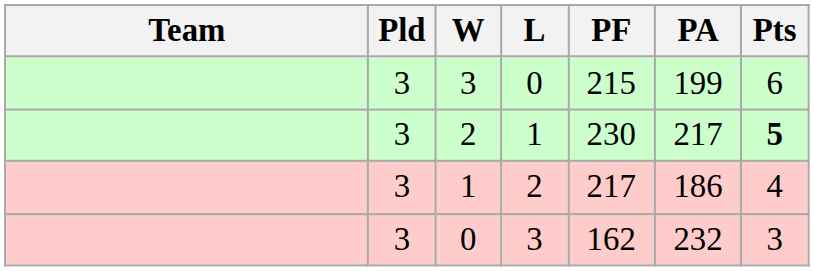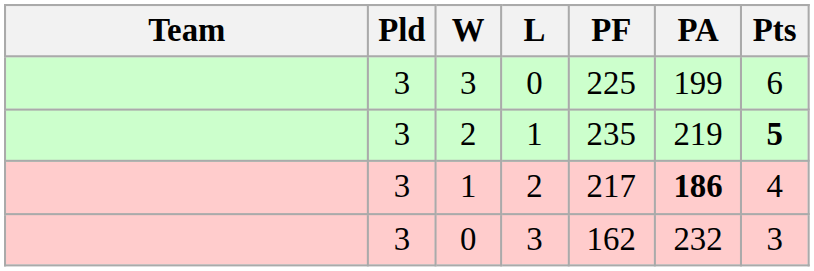(611, 82) 215 -> (611, 82) 225
(611, 134) 230 -> (611, 134) 235
(698, 134) 217 -> (698, 134) 219
(698, 186) normal -> (698, 186) bold
